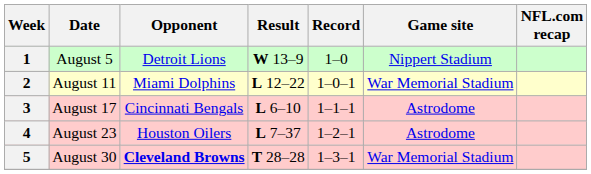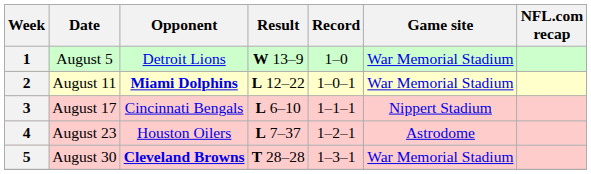(440, 58) Nippert Stadium -> (440, 58) War Memorial Stadium
(184, 83) normal -> (184, 83) bold
(440, 108) Astrodome -> (440, 108) Nippert Stadium
